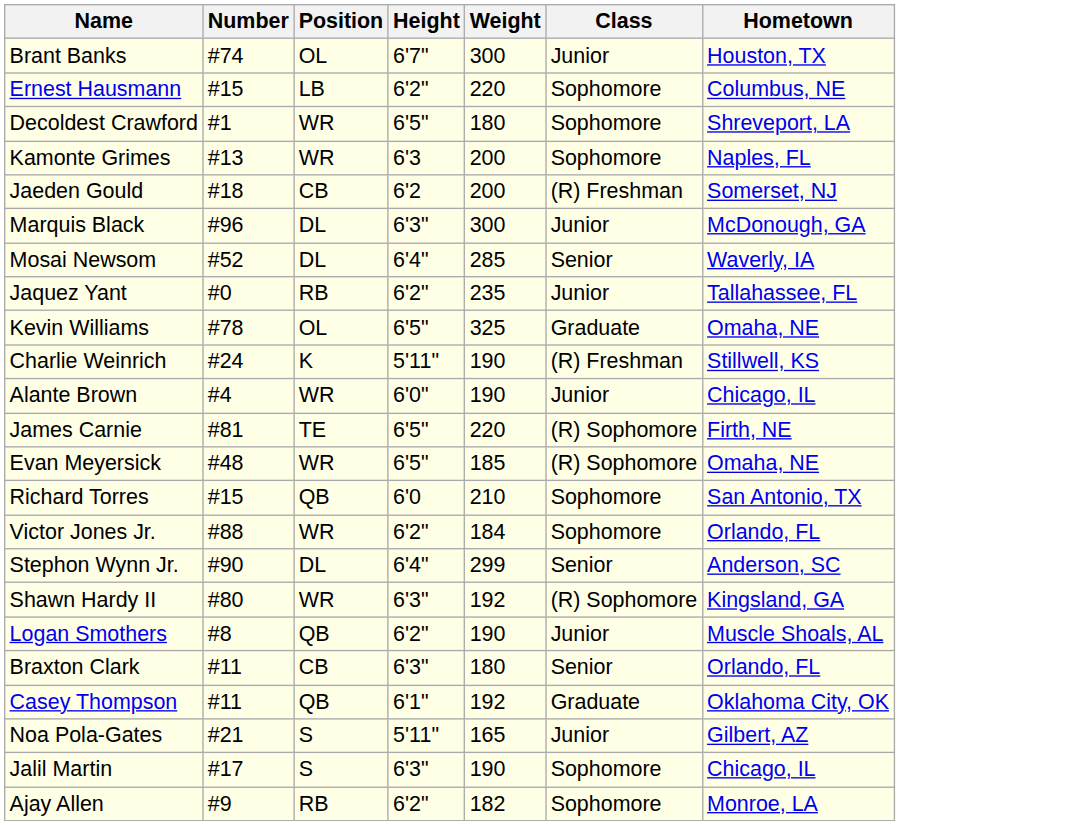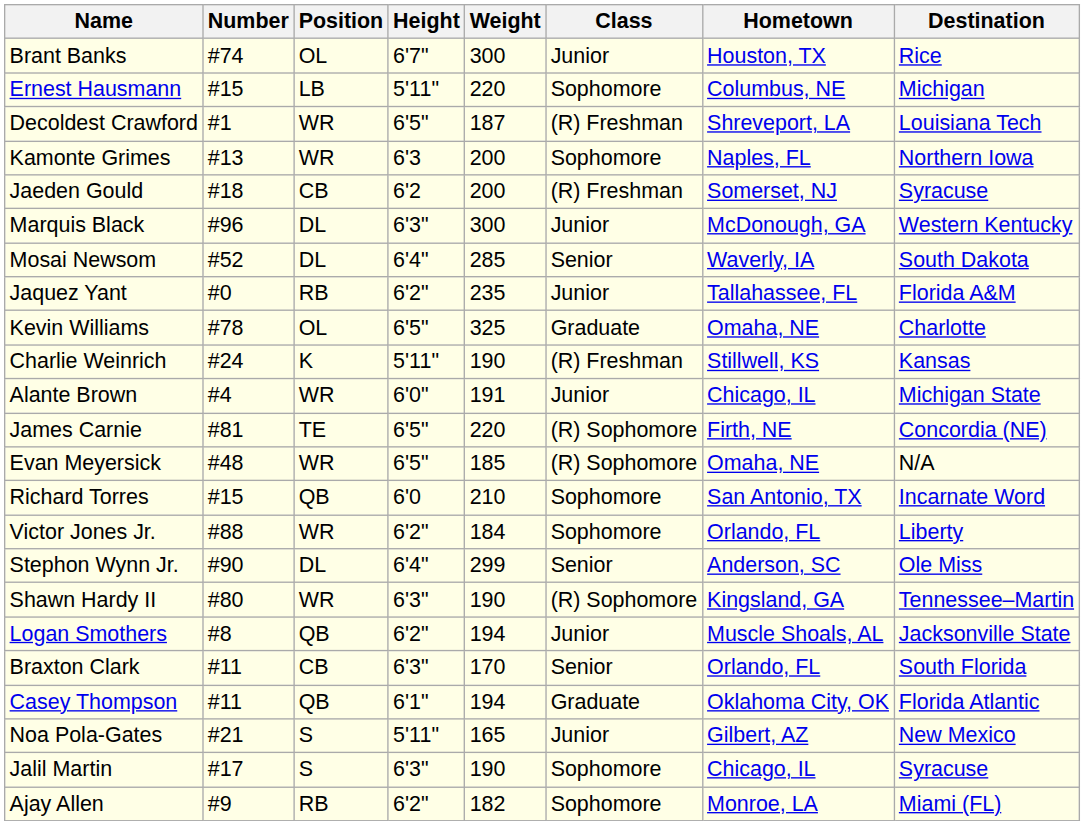+ column: (986, 21)
(411, 89) 6'2" -> (416, 89) 5'11"
(488, 123) 180 -> (488, 123) 187
(606, 123) Sophomore -> (617, 123) (R) Freshman
(488, 395) 190 -> (488, 395) 191
(488, 599) 192 -> (488, 599) 190
(488, 633) 190 -> (488, 633) 194
(488, 667) 180 -> (488, 667) 170
(488, 701) 192 -> (488, 701) 194
